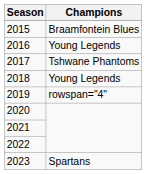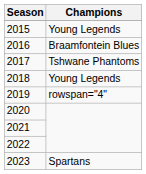(94, 29) Braamfontein Blues -> (84, 29) Young Legends
(84, 45) Young Legends -> (94, 45) Braamfontein Blues
